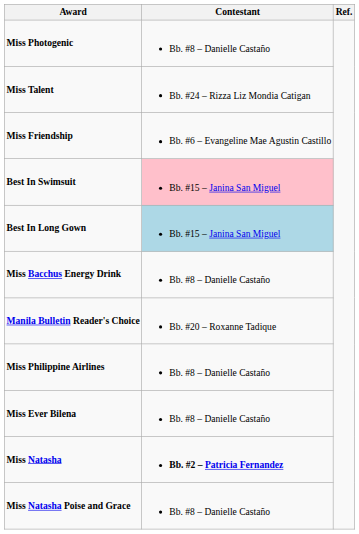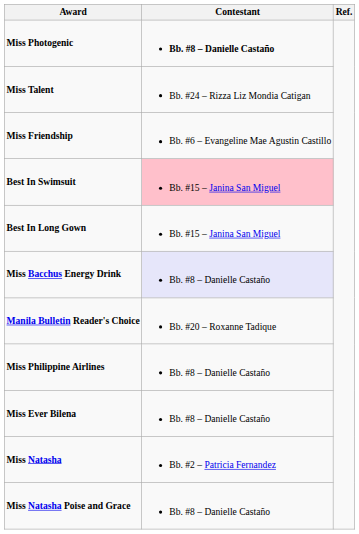(238, 49) normal -> (238, 49) bold
(238, 234) lightblue background -> (238, 234) no background
(238, 280) no background -> (238, 280) lavender background
(238, 465) bold -> (238, 465) normal
